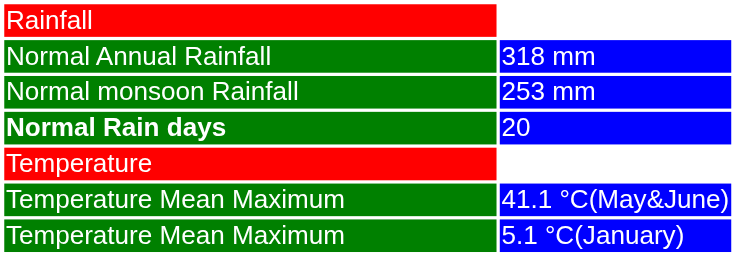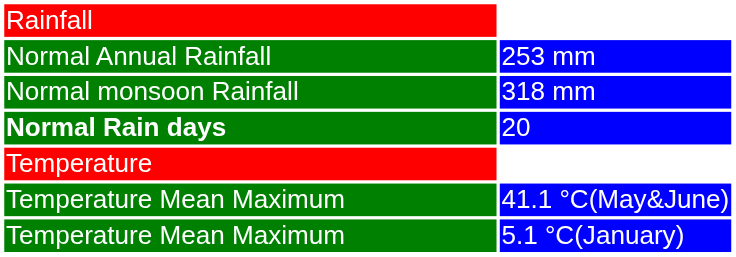(549, 56) 318 mm -> (549, 56) 253 mm
(549, 91) 253 mm -> (549, 91) 318 mm
